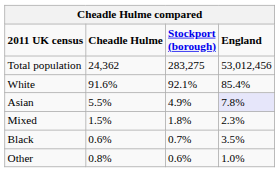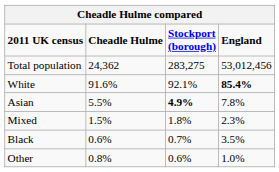(236, 83) normal -> (237, 83) bold
(180, 102) normal -> (181, 102) bold
(233, 102) lavender background -> (233, 102) no background
